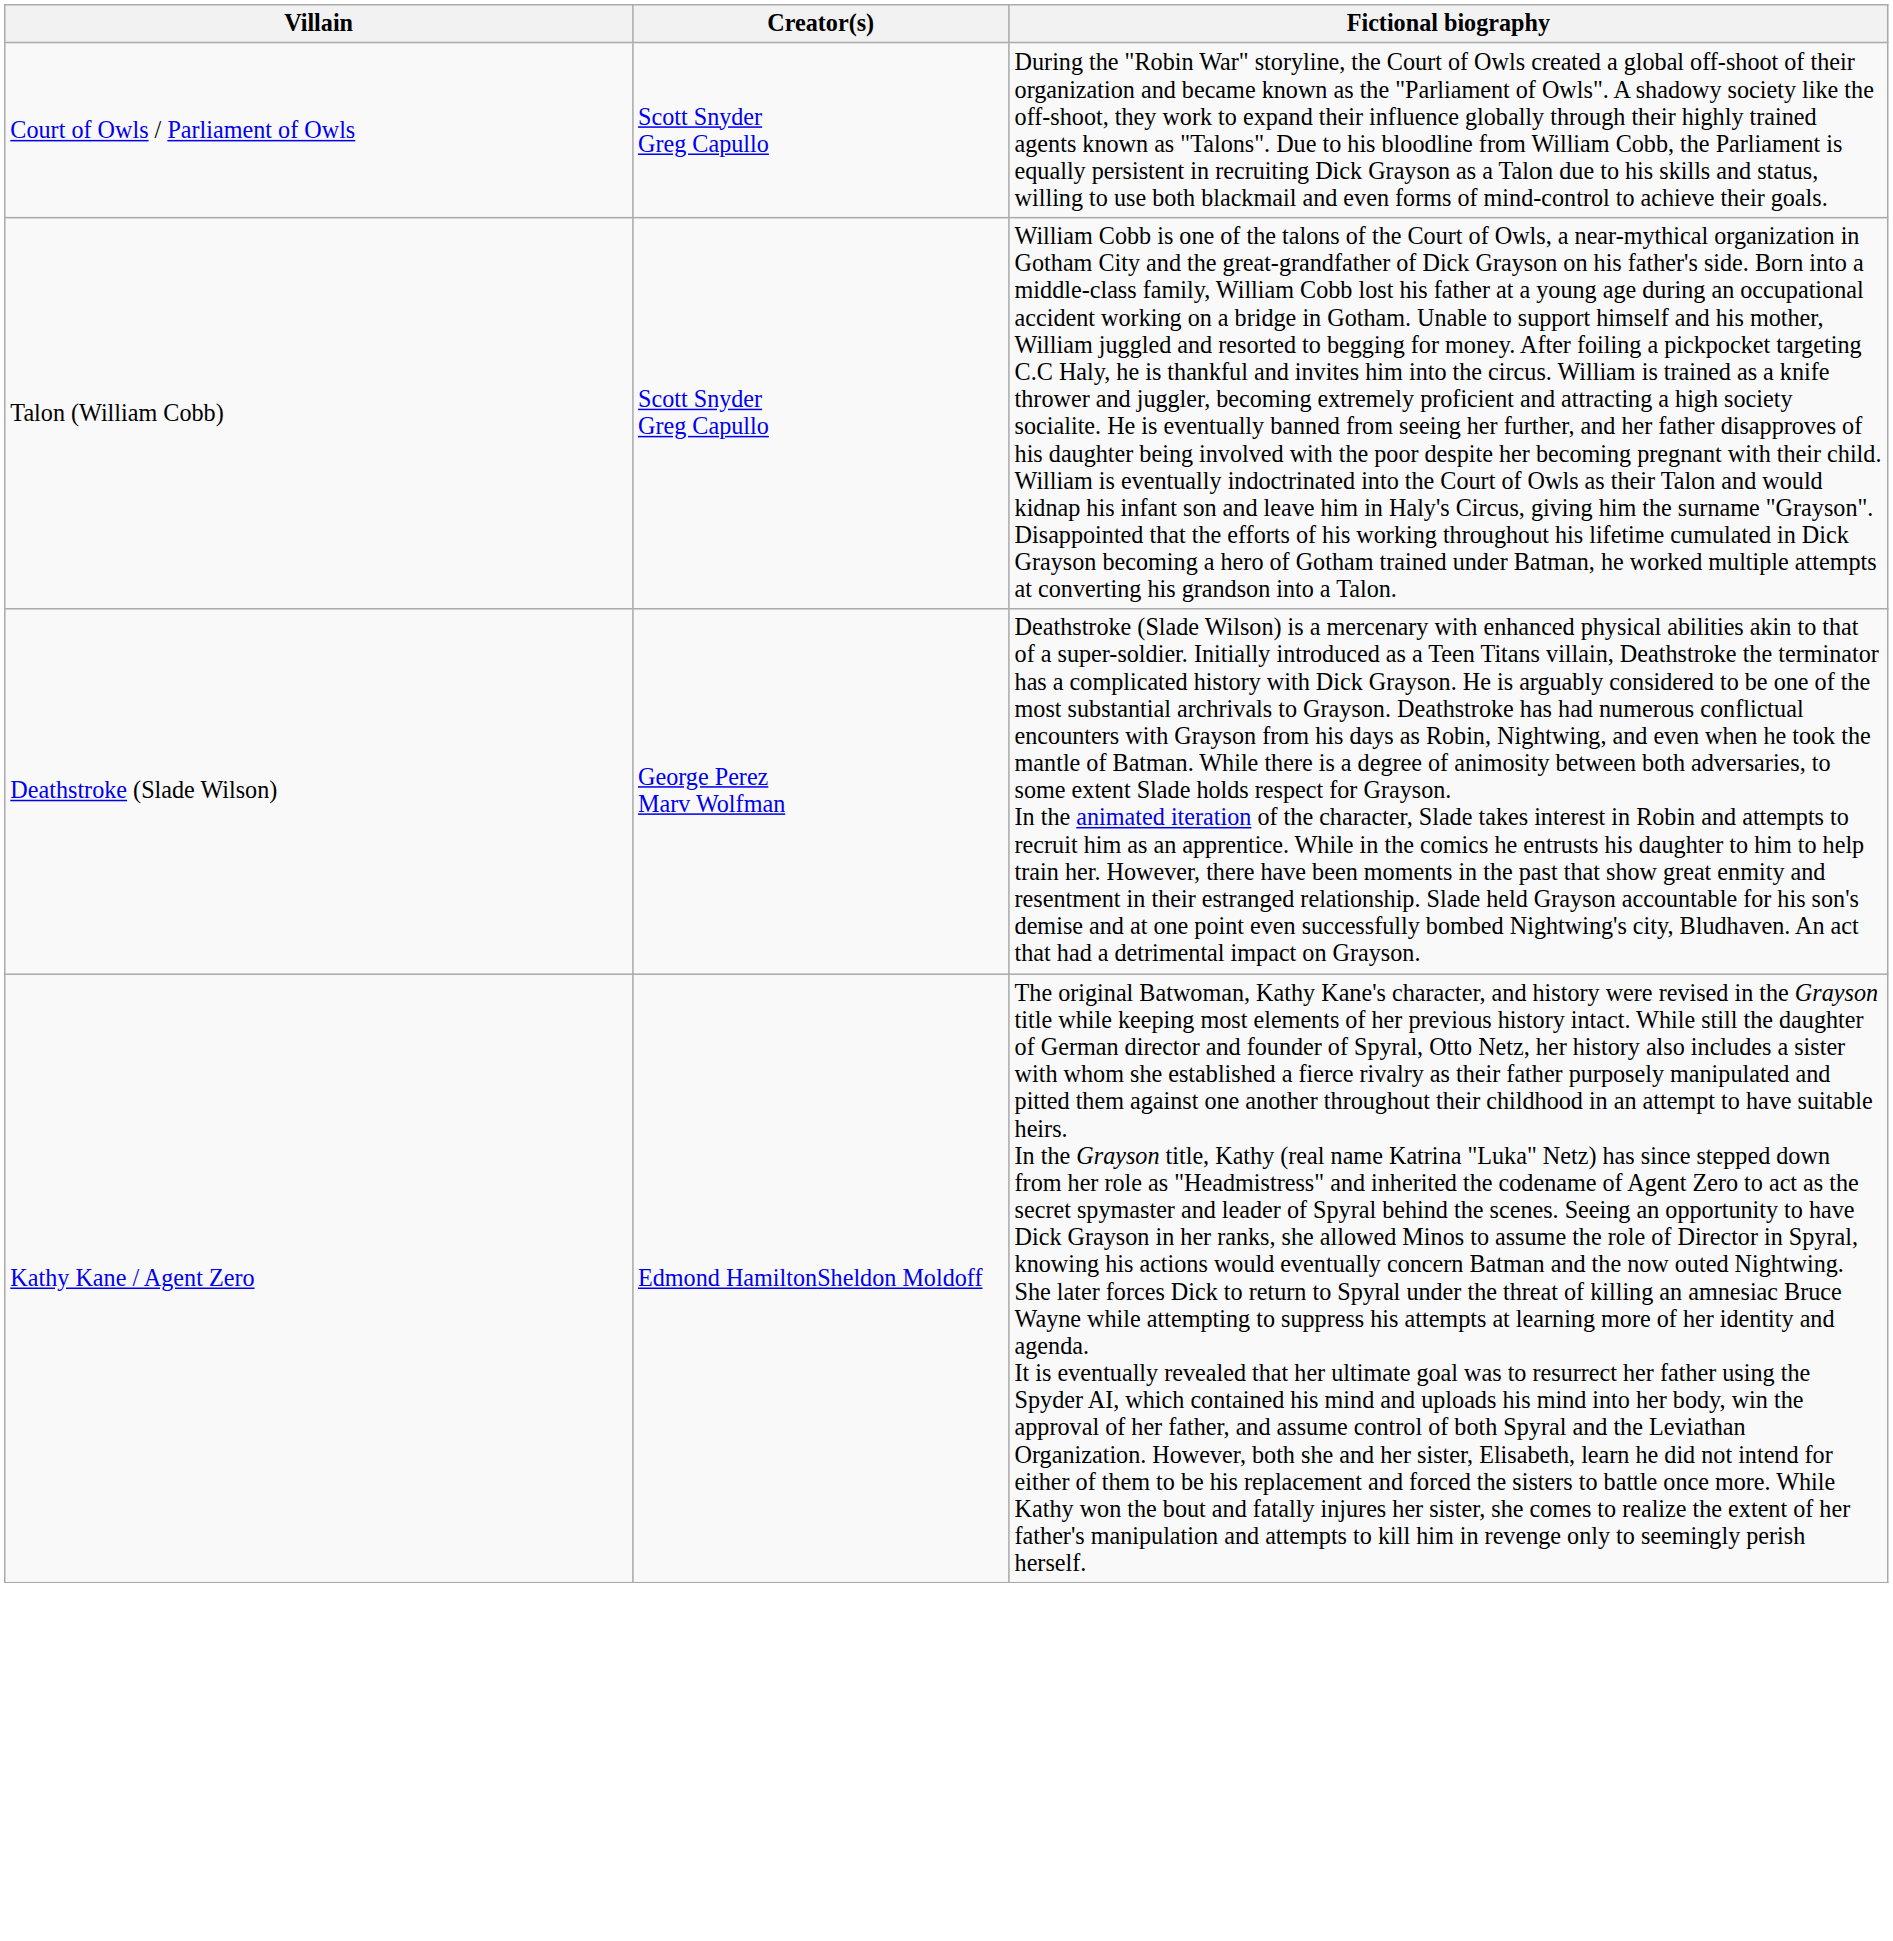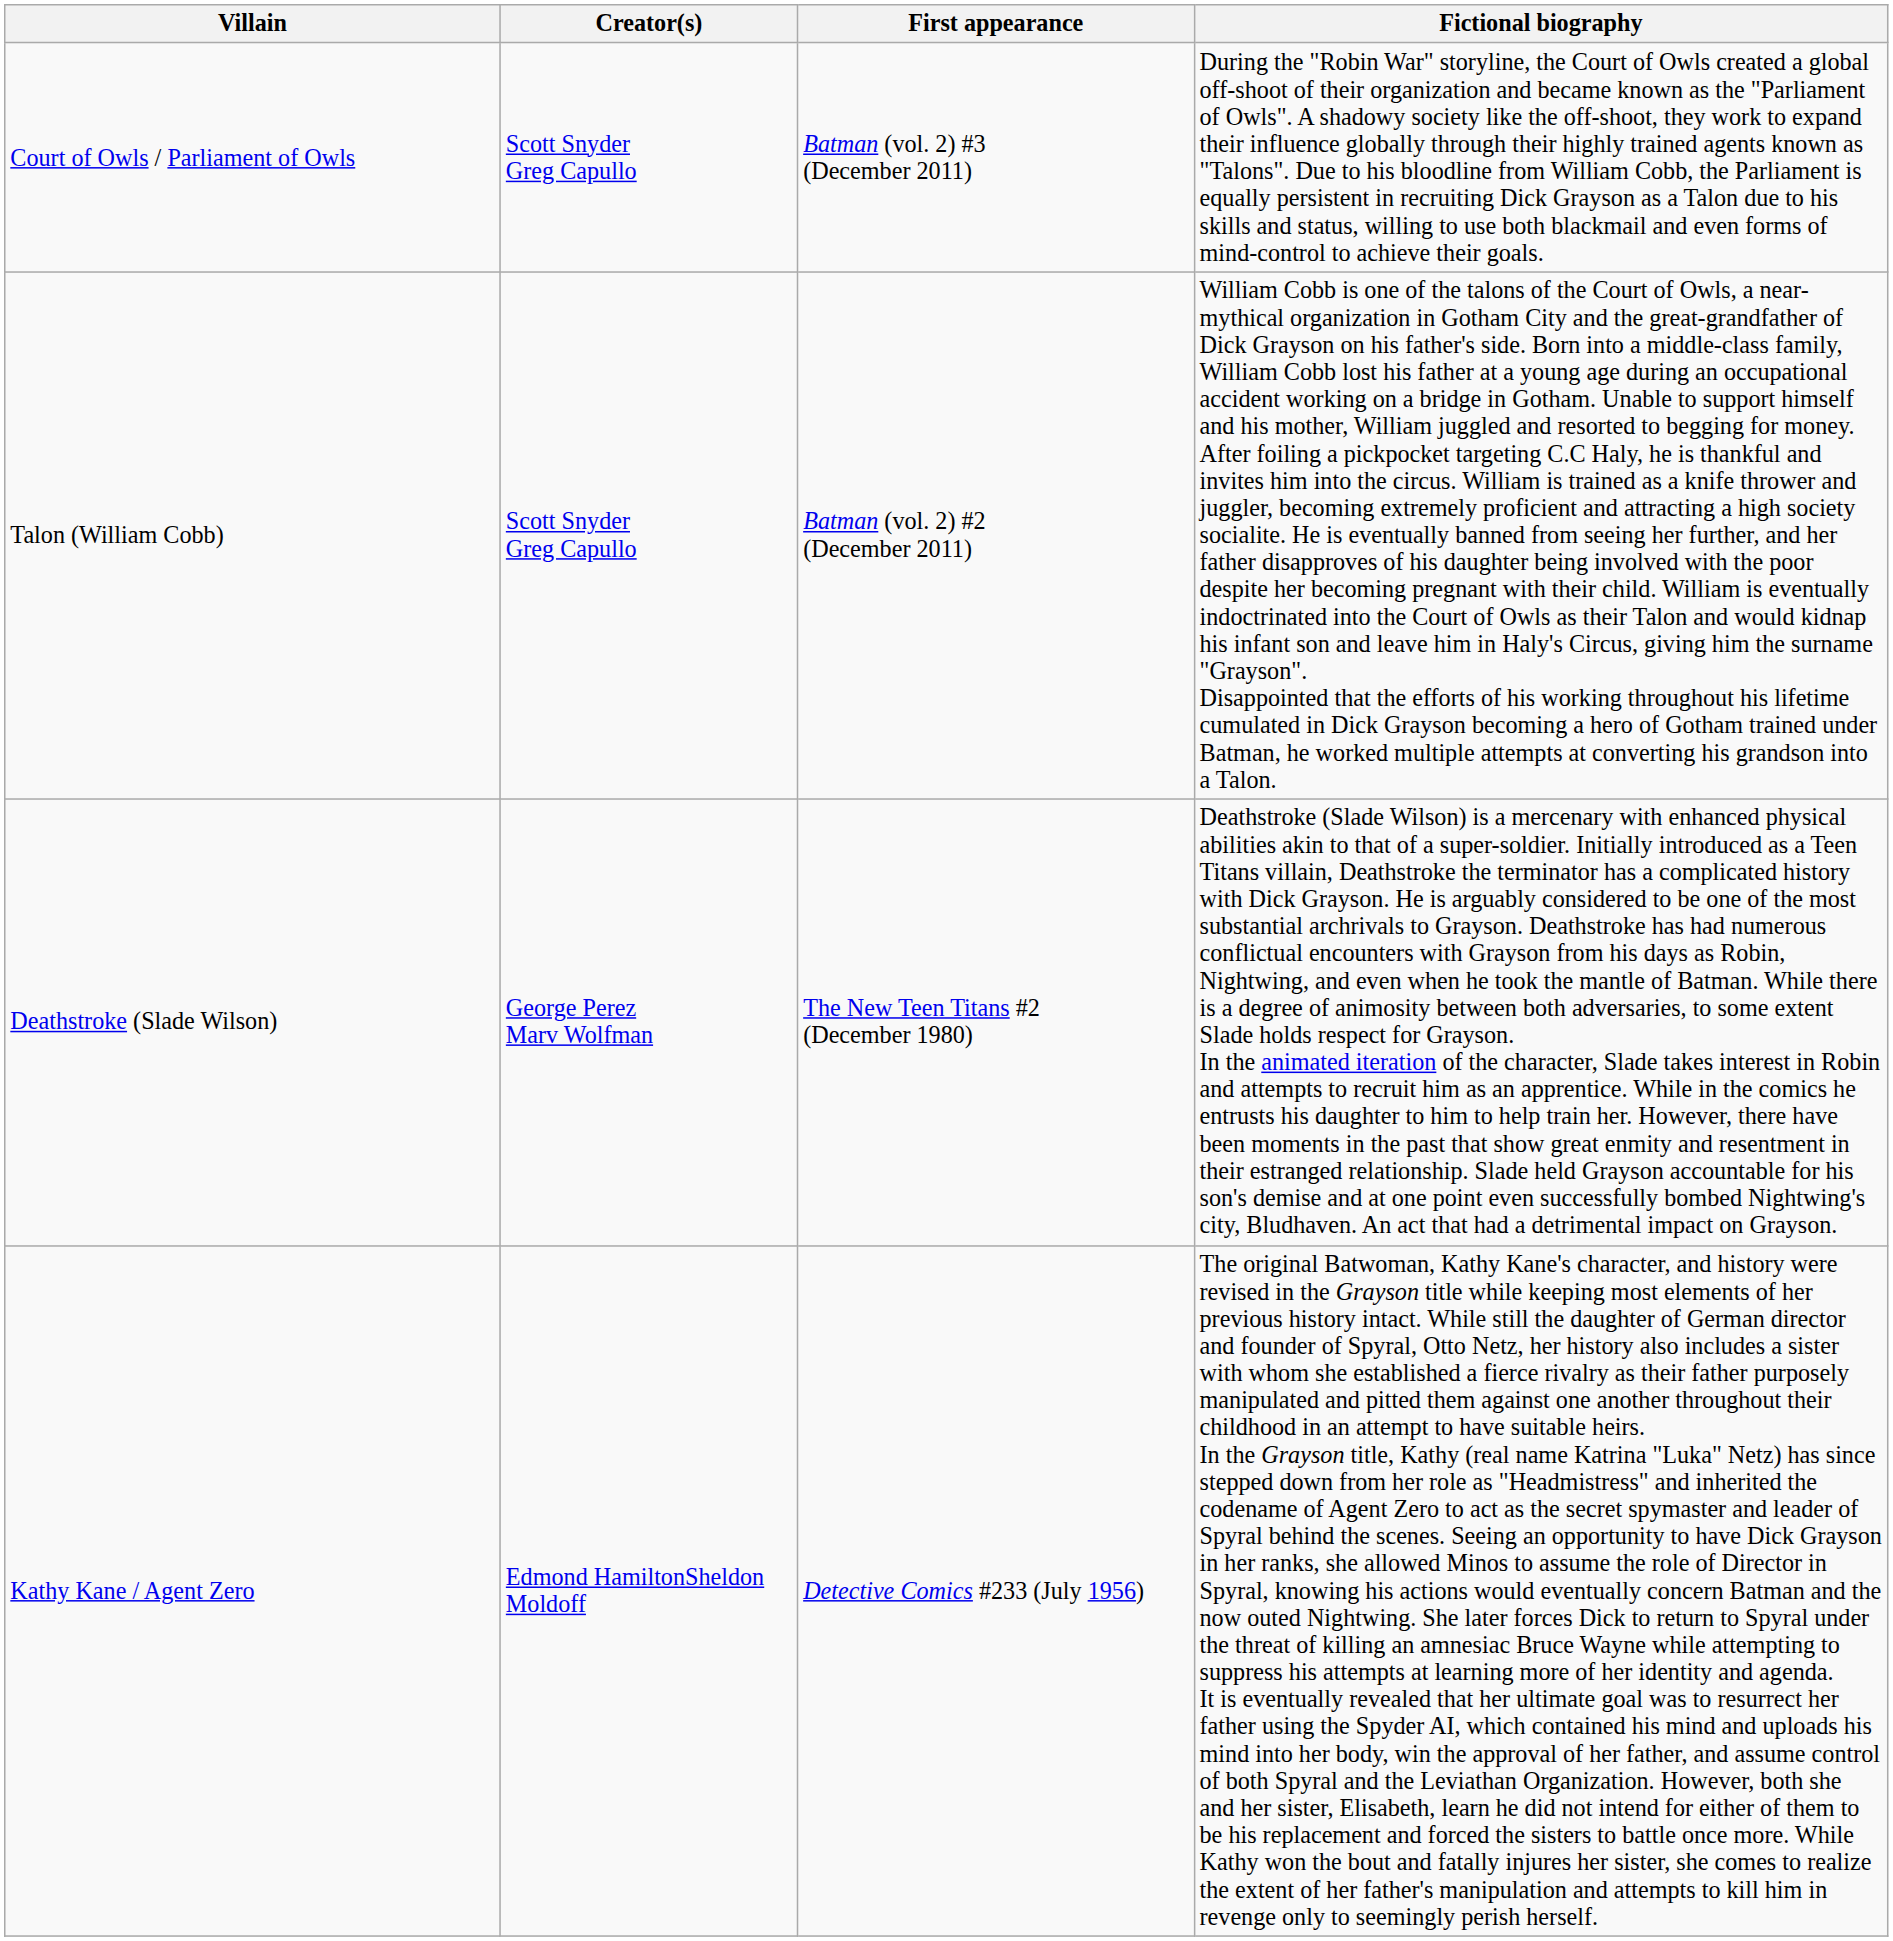+ column: (996, 23)
